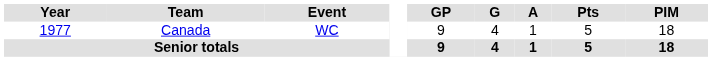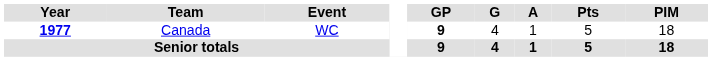(55, 30) normal -> (55, 30) bold
(441, 30) normal -> (441, 30) bold
